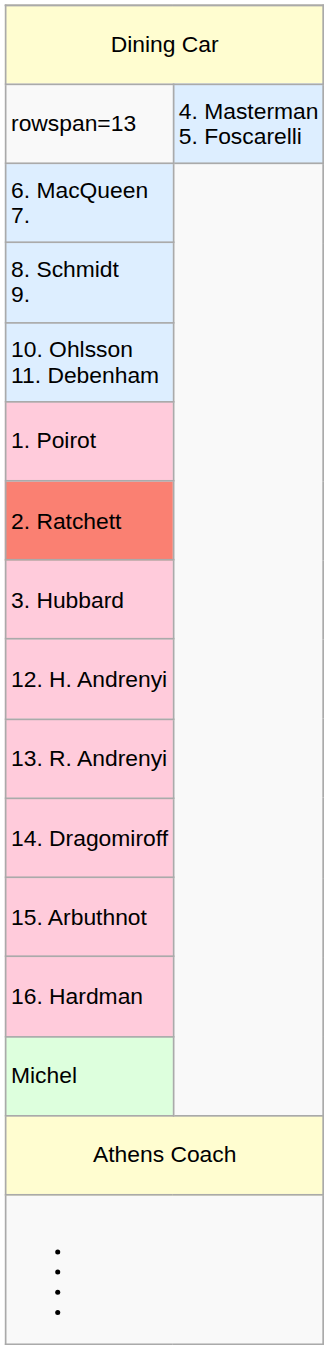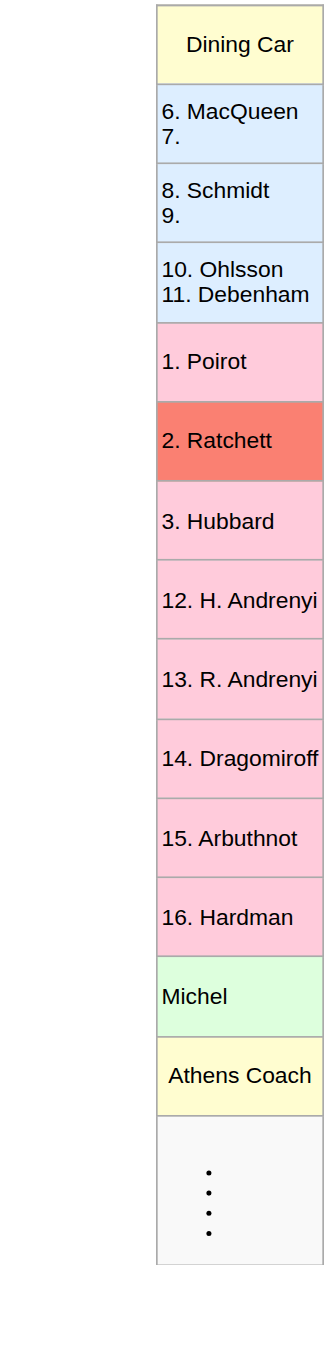- row: (74, 124)
